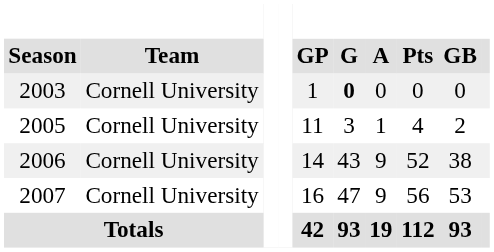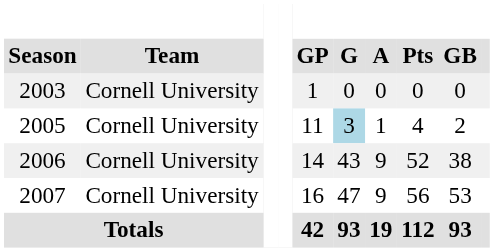(349, 90) bold -> (349, 90) normal
(349, 125) no background -> (349, 125) lightblue background
